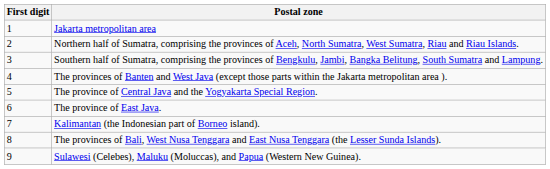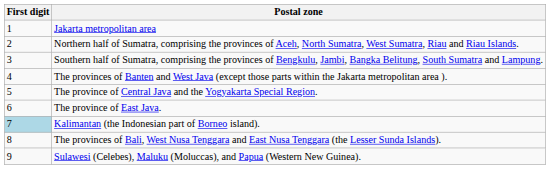(9, 124) no background -> (9, 124) lightblue background
